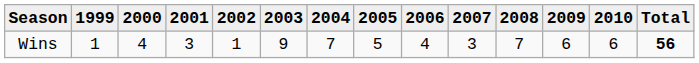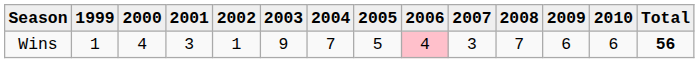(425, 45) no background -> (425, 45) pink background
